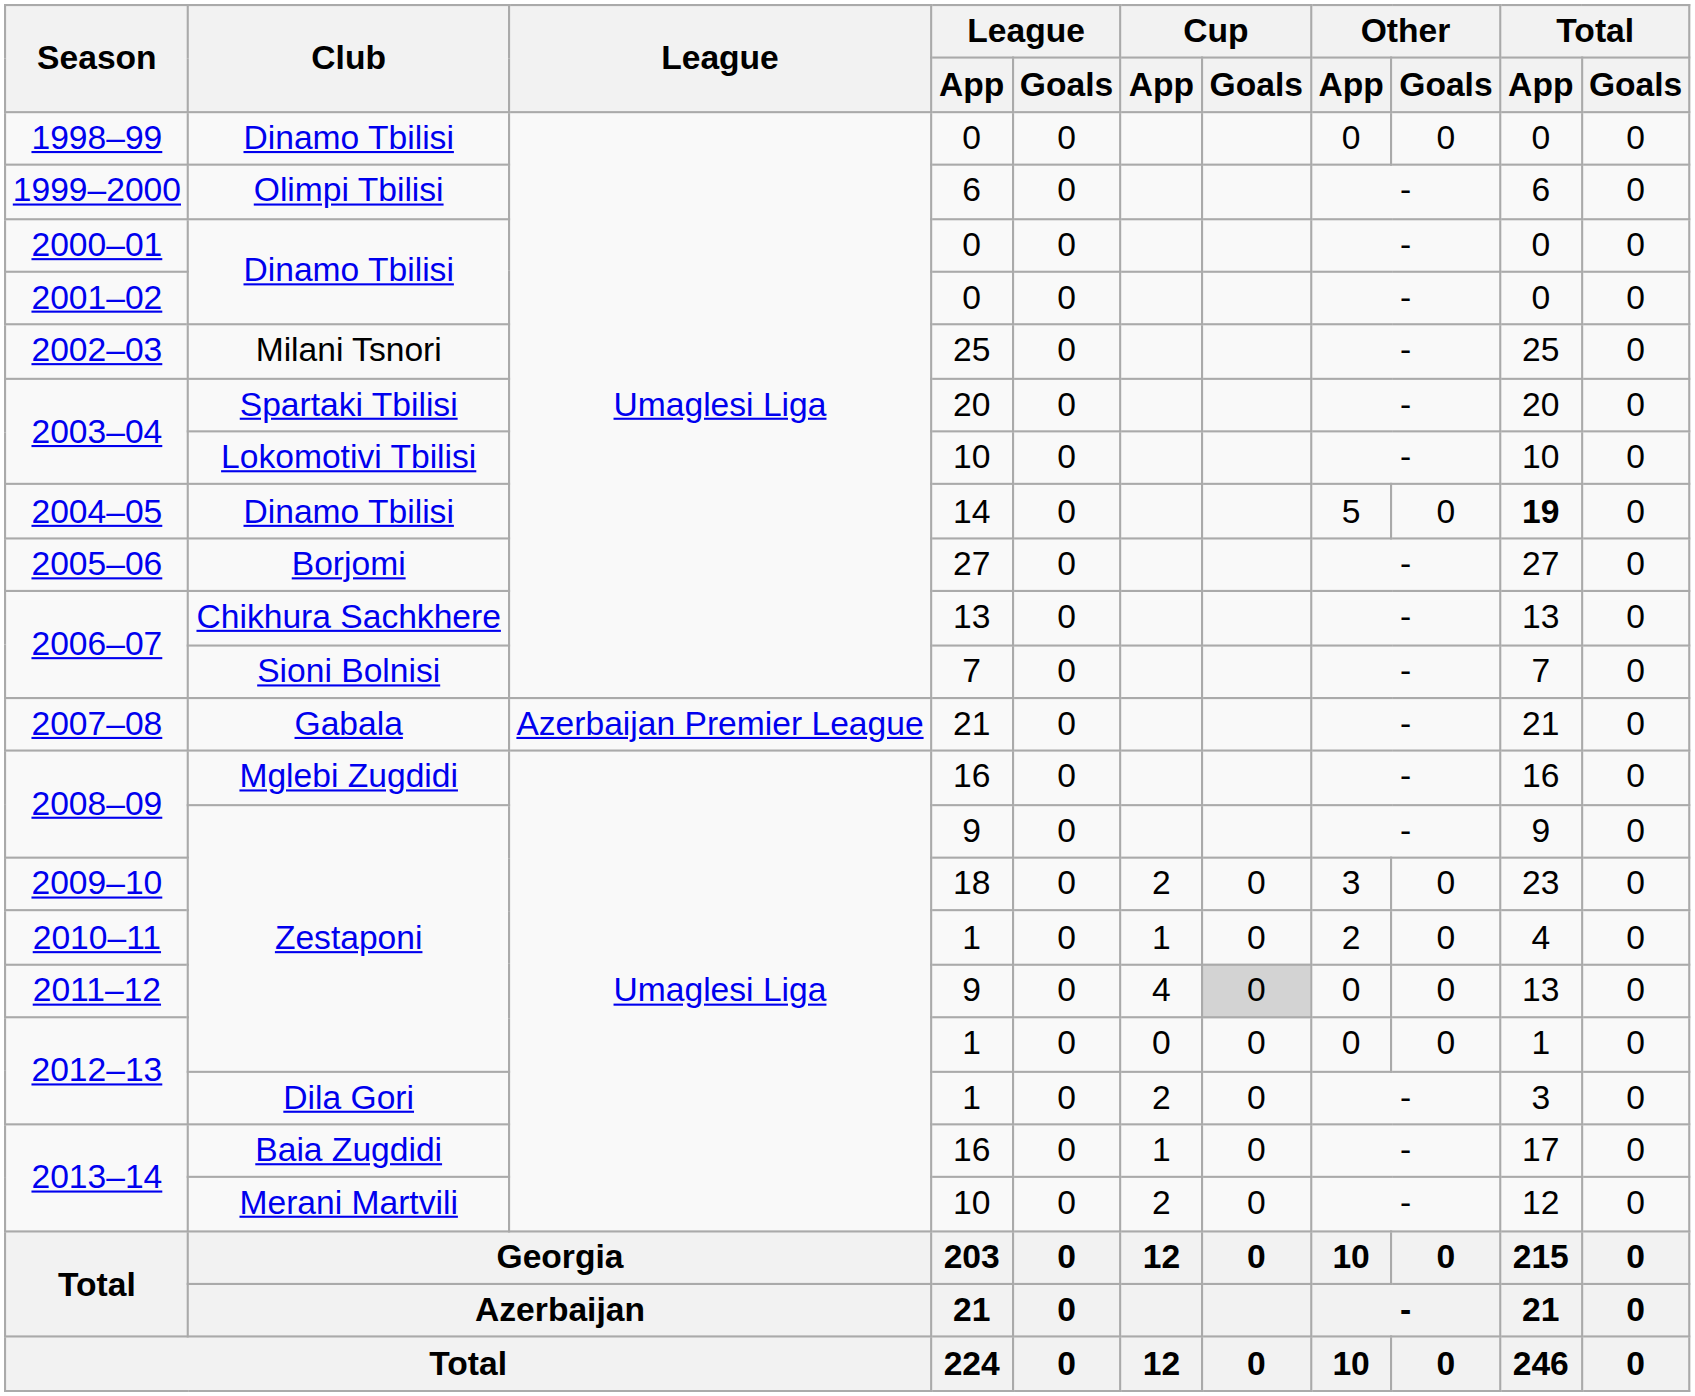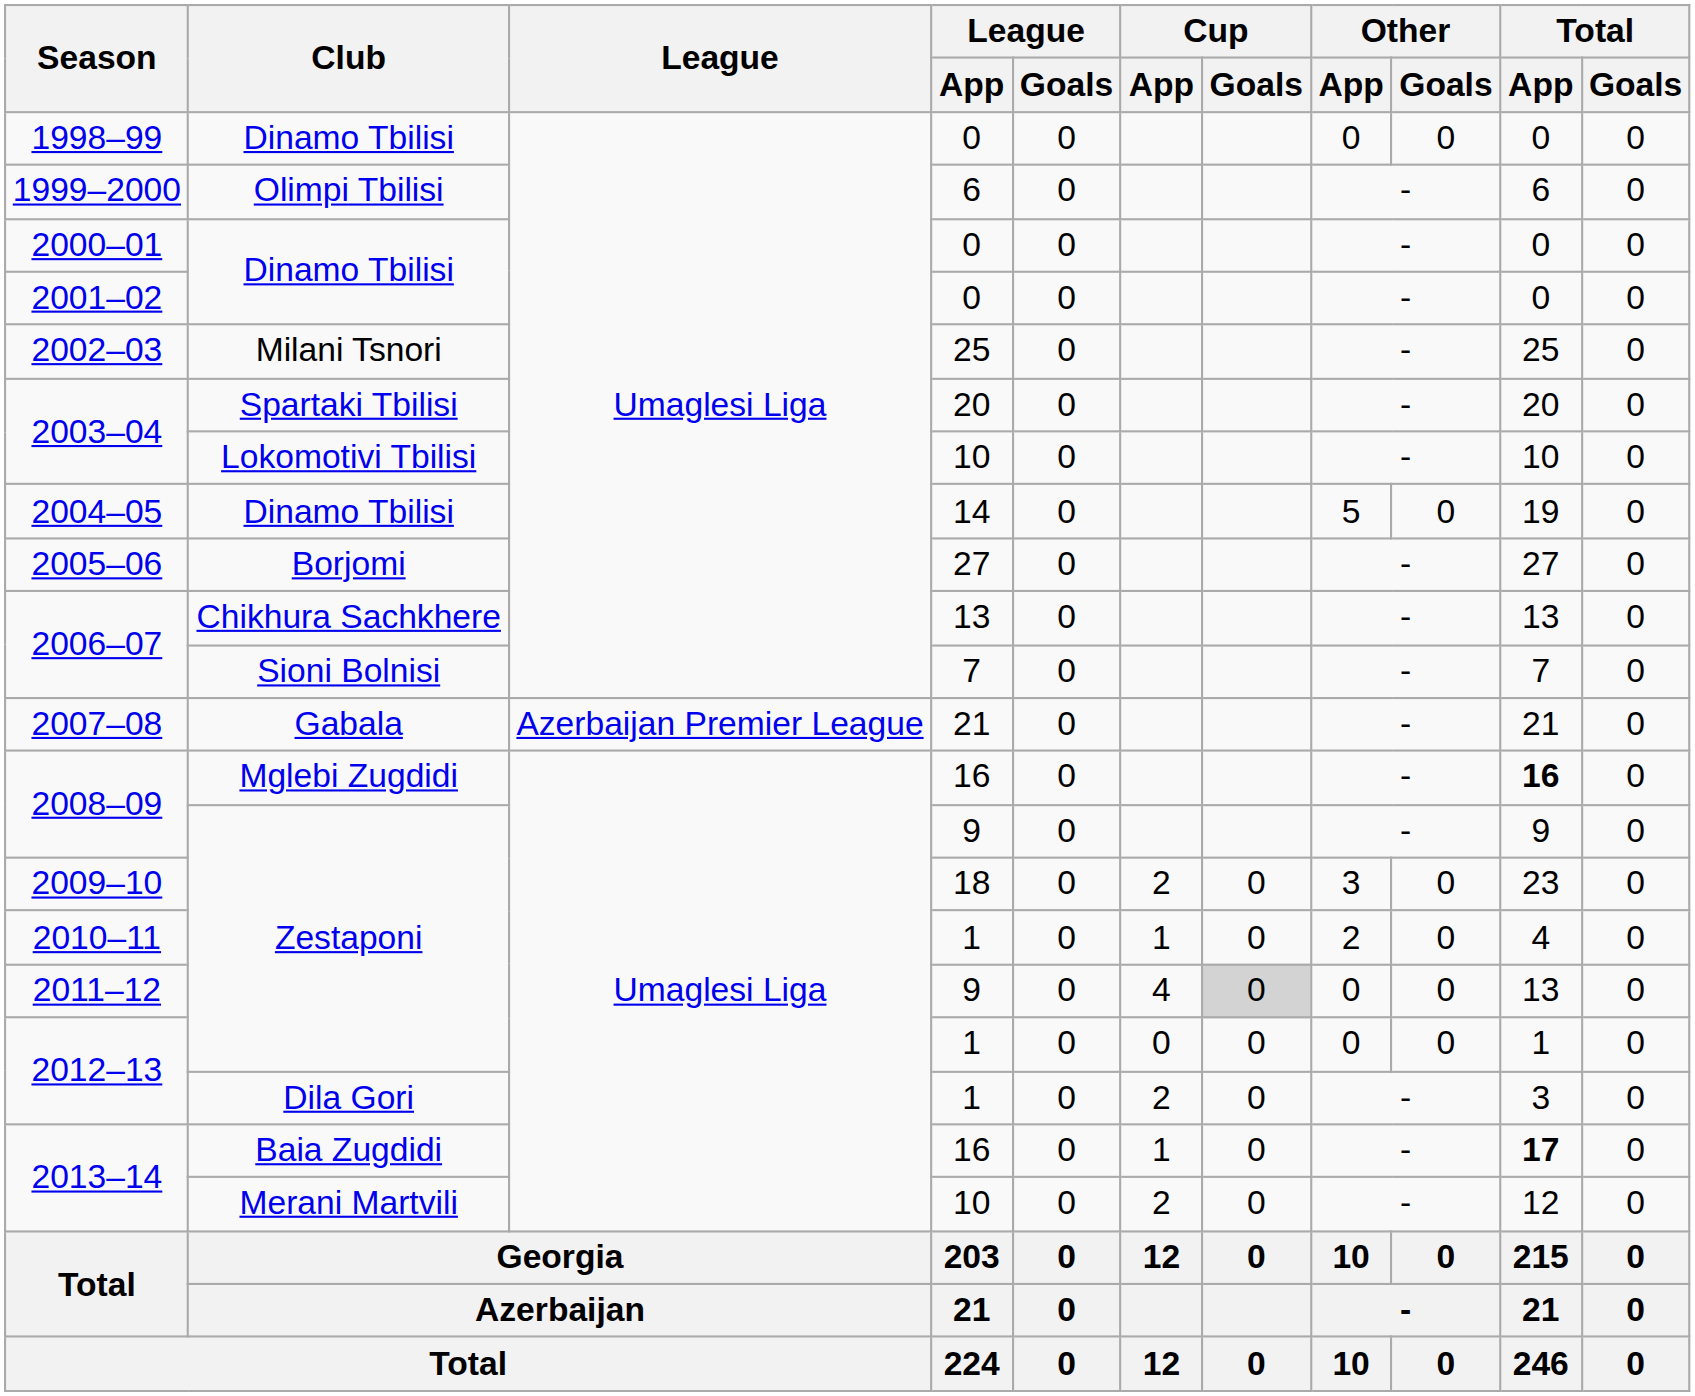(1541, 510) bold -> (1541, 510) normal
(1541, 777) normal -> (1541, 777) bold
(1541, 1150) normal -> (1541, 1150) bold
